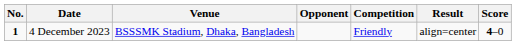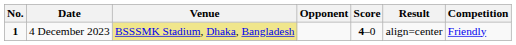columns swapped: (495, 13) <-> (384, 13)
(205, 31) no background -> (205, 31) khaki background
